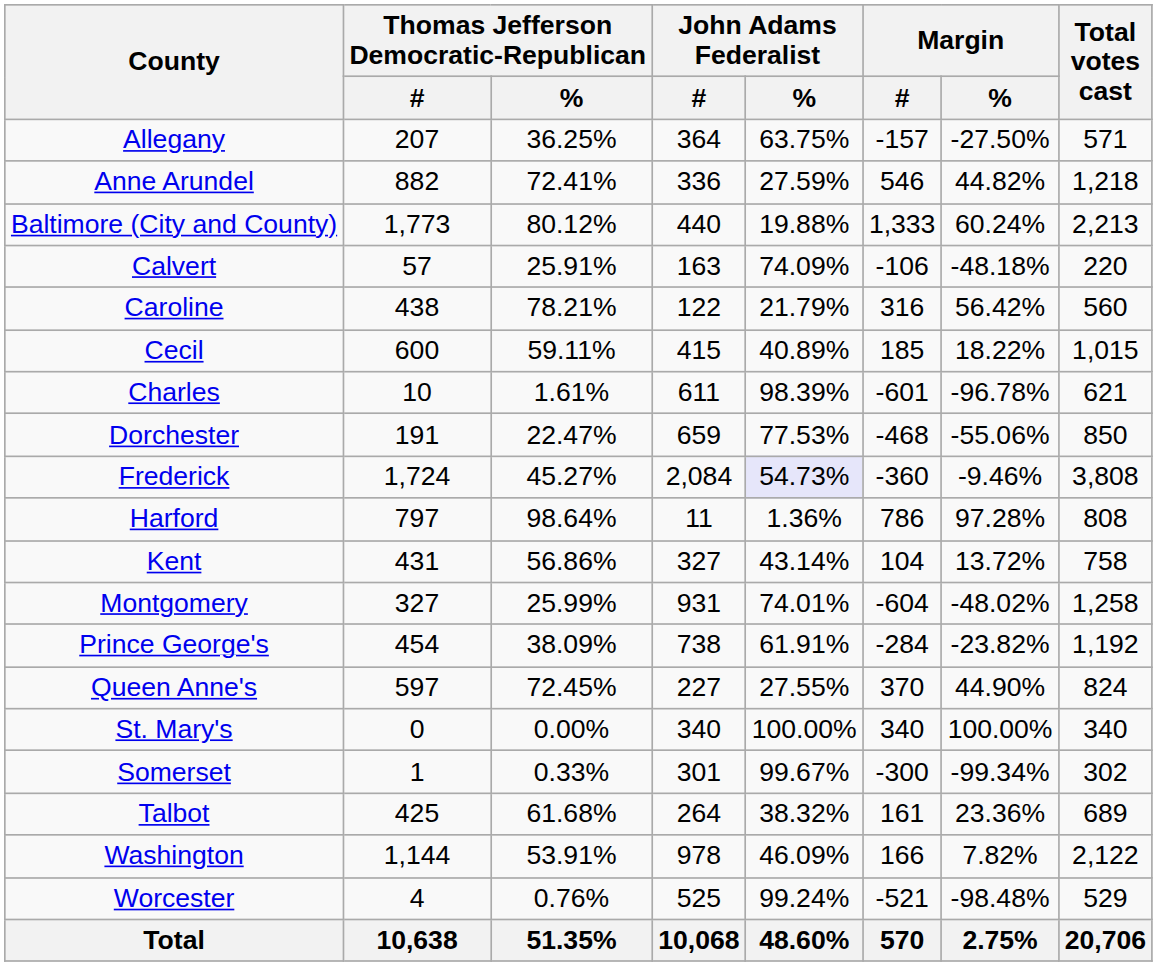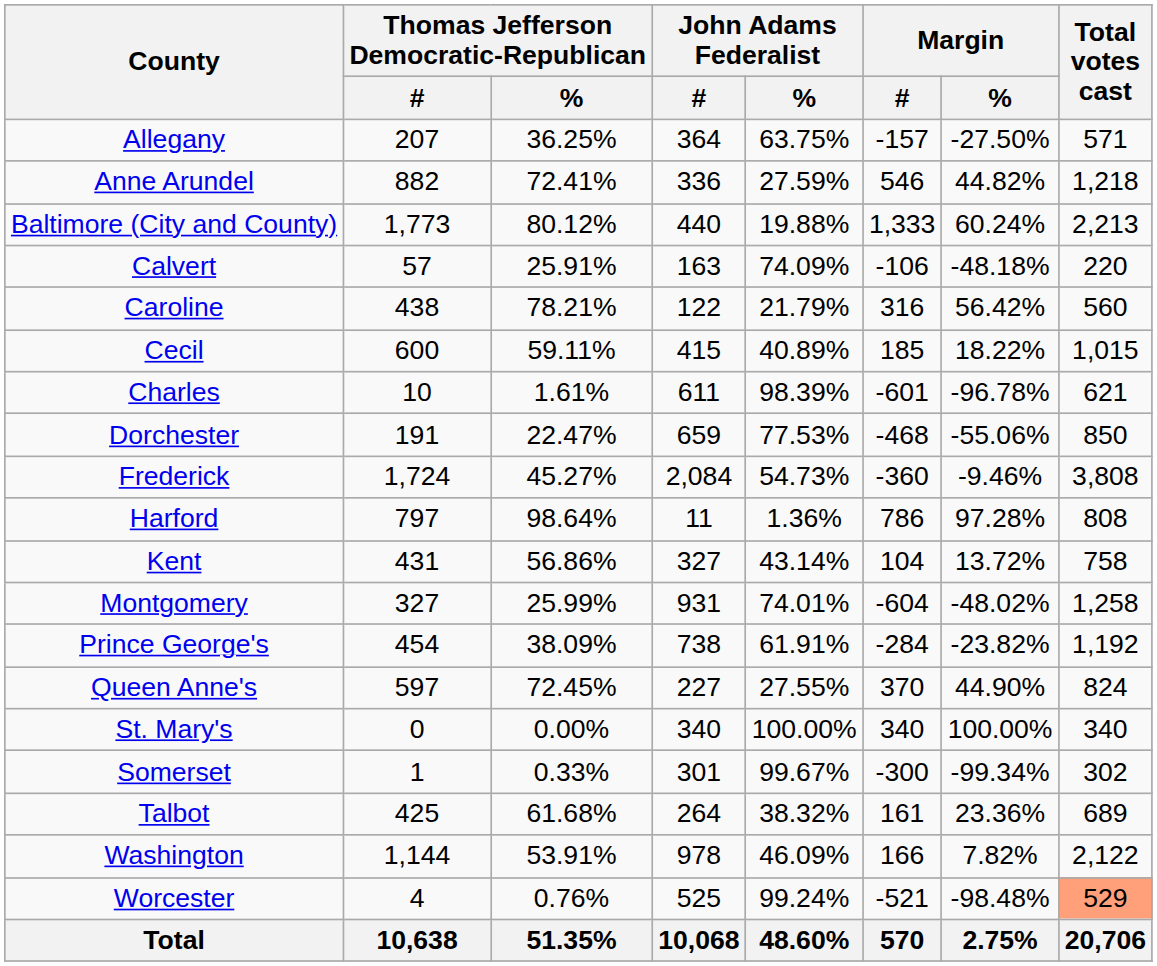(804, 476) lavender background -> (804, 476) no background
(1105, 897) no background -> (1105, 897) lightsalmon background
